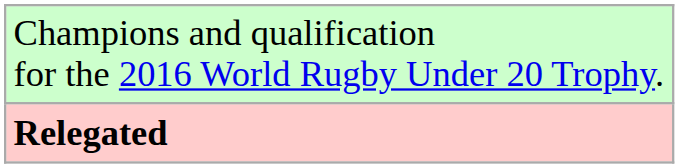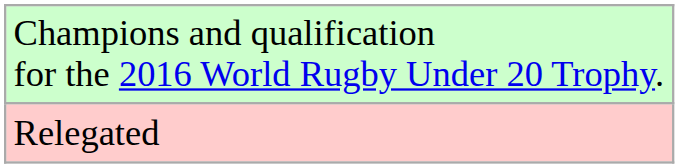(91, 132) bold -> (86, 132) normal
